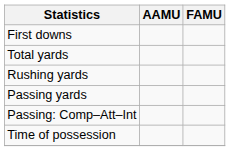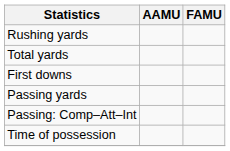rows swapped: (40, 35) <-> (48, 75)
